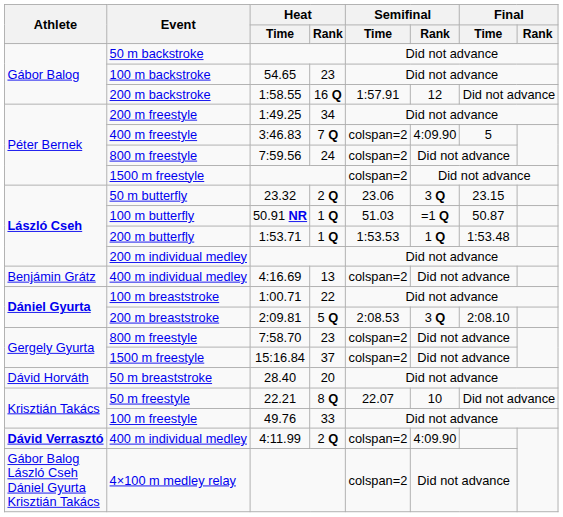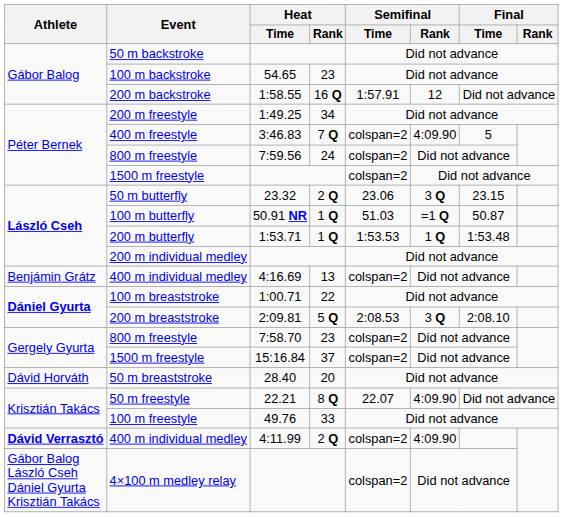(435, 399) 10 -> (435, 399) 4:09.90
